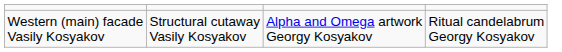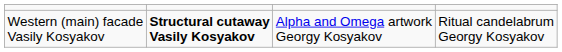(205, 28) normal -> (210, 28) bold
